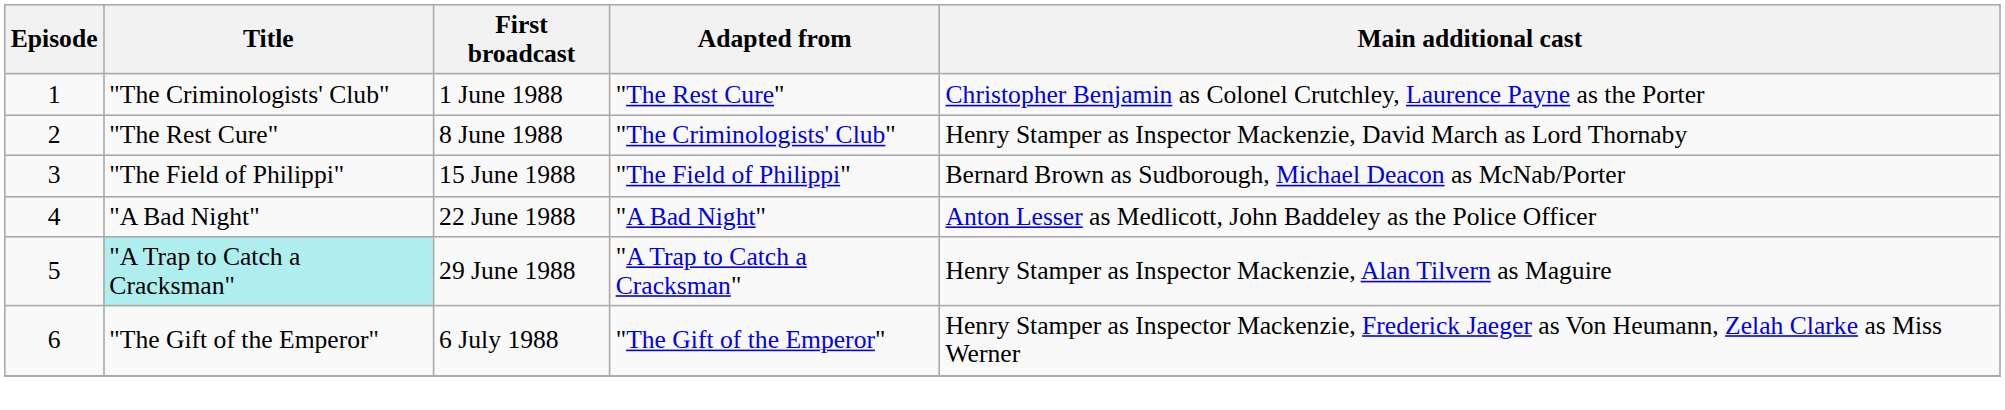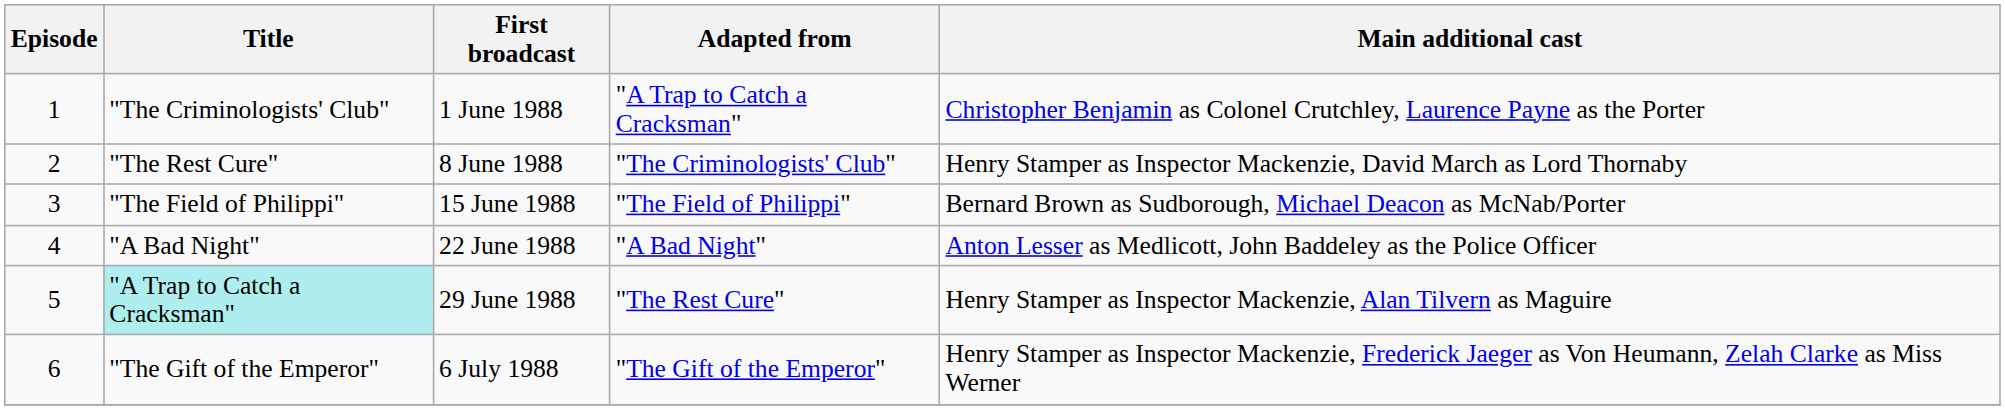(700, 94) "The Rest Cure" -> (711, 108) "A Trap to Catch a Cracksman"
(711, 270) "A Trap to Catch a Cracksman" -> (700, 299) "The Rest Cure"
